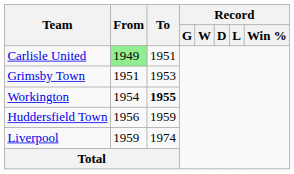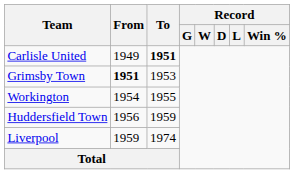(126, 55) lightgreen background -> (126, 55) no background
(163, 55) normal -> (163, 55) bold
(126, 76) normal -> (126, 76) bold
(163, 96) bold -> (163, 96) normal
